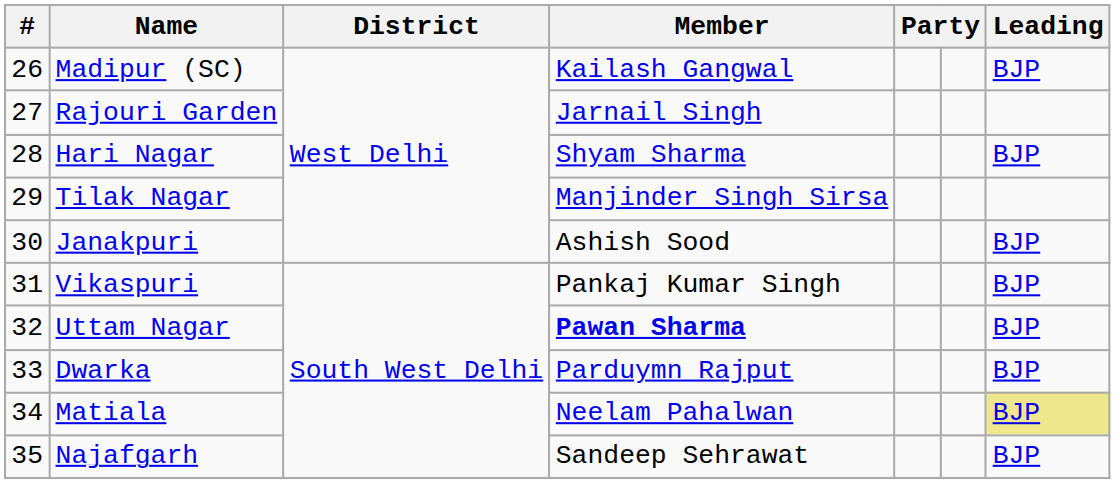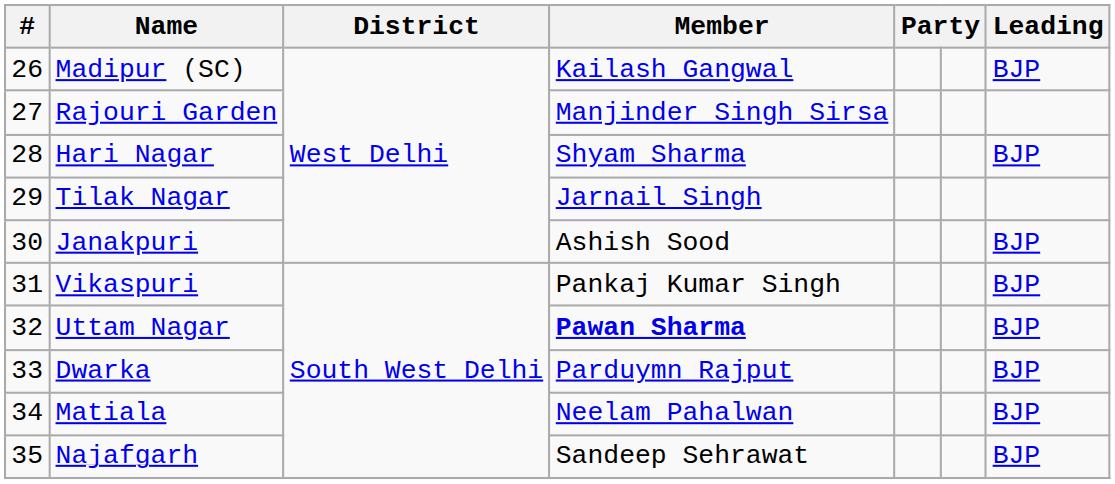(659, 113) Jarnail Singh -> (722, 113) Manjinder Singh Sirsa
(722, 199) Manjinder Singh Sirsa -> (659, 199) Jarnail Singh
(1016, 414) khaki background -> (1016, 414) no background
